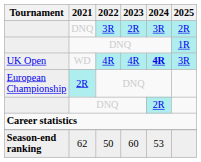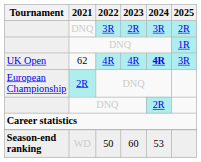(82, 61) WD -> (82, 61) 62
(82, 143) 62 -> (82, 143) WD
